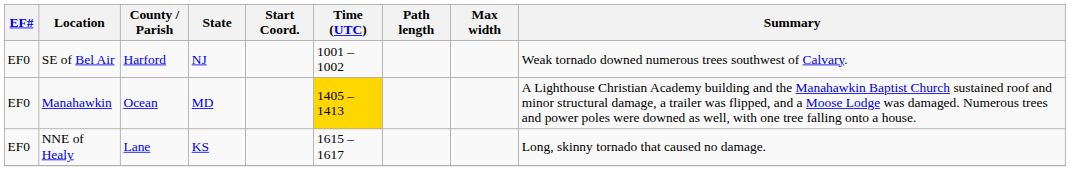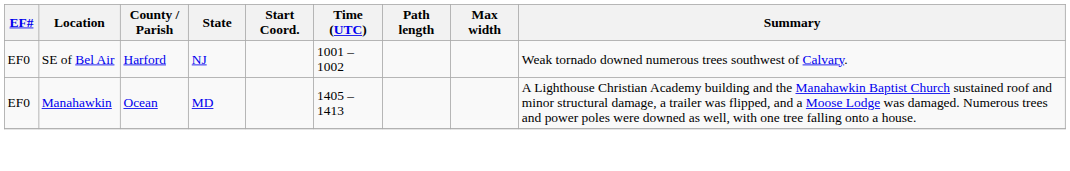(335, 103) gold background -> (335, 103) no background
- row: (63, 147)
